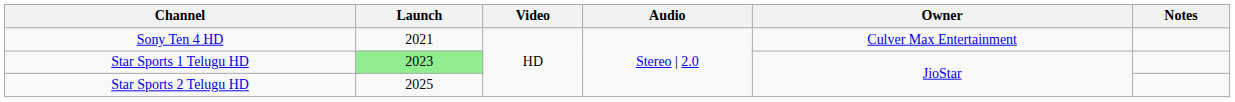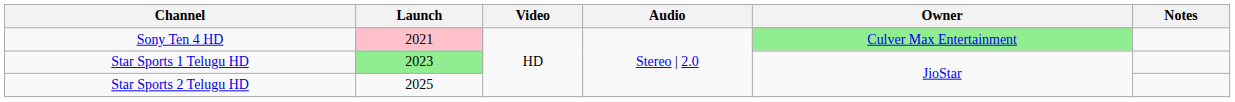(419, 39) no background -> (419, 39) pink background
(942, 39) no background -> (942, 39) lightgreen background
